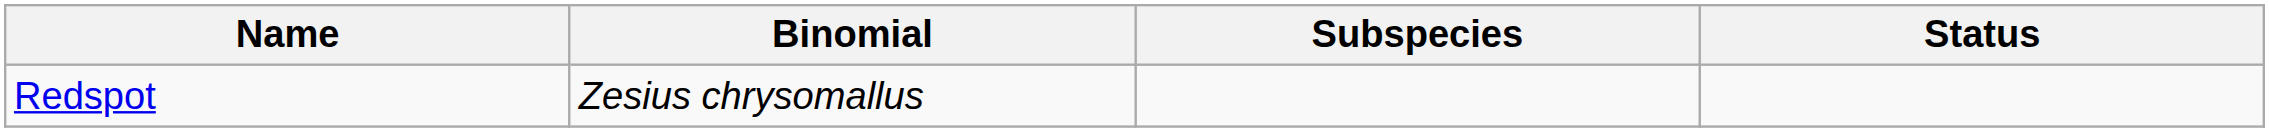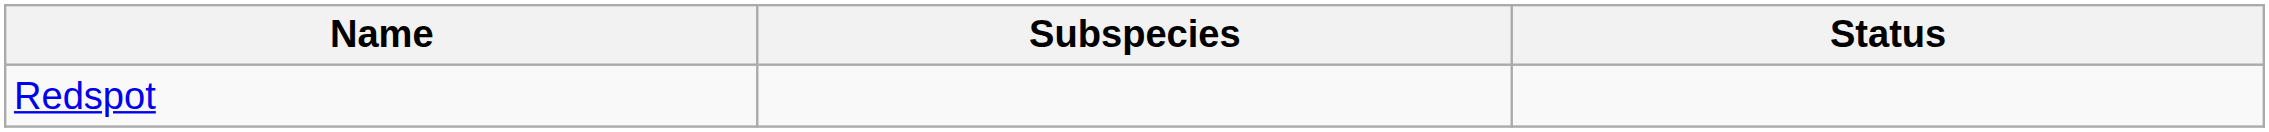- column: (853, 34)
